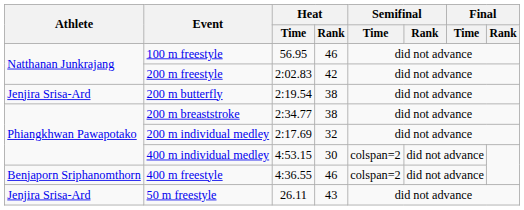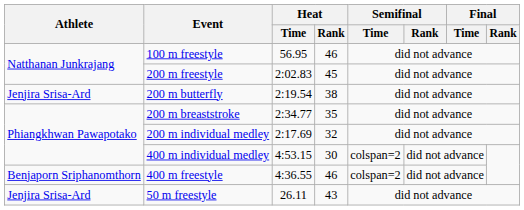(331, 74) 42 -> (331, 74) 45
(331, 114) 38 -> (331, 114) 35
